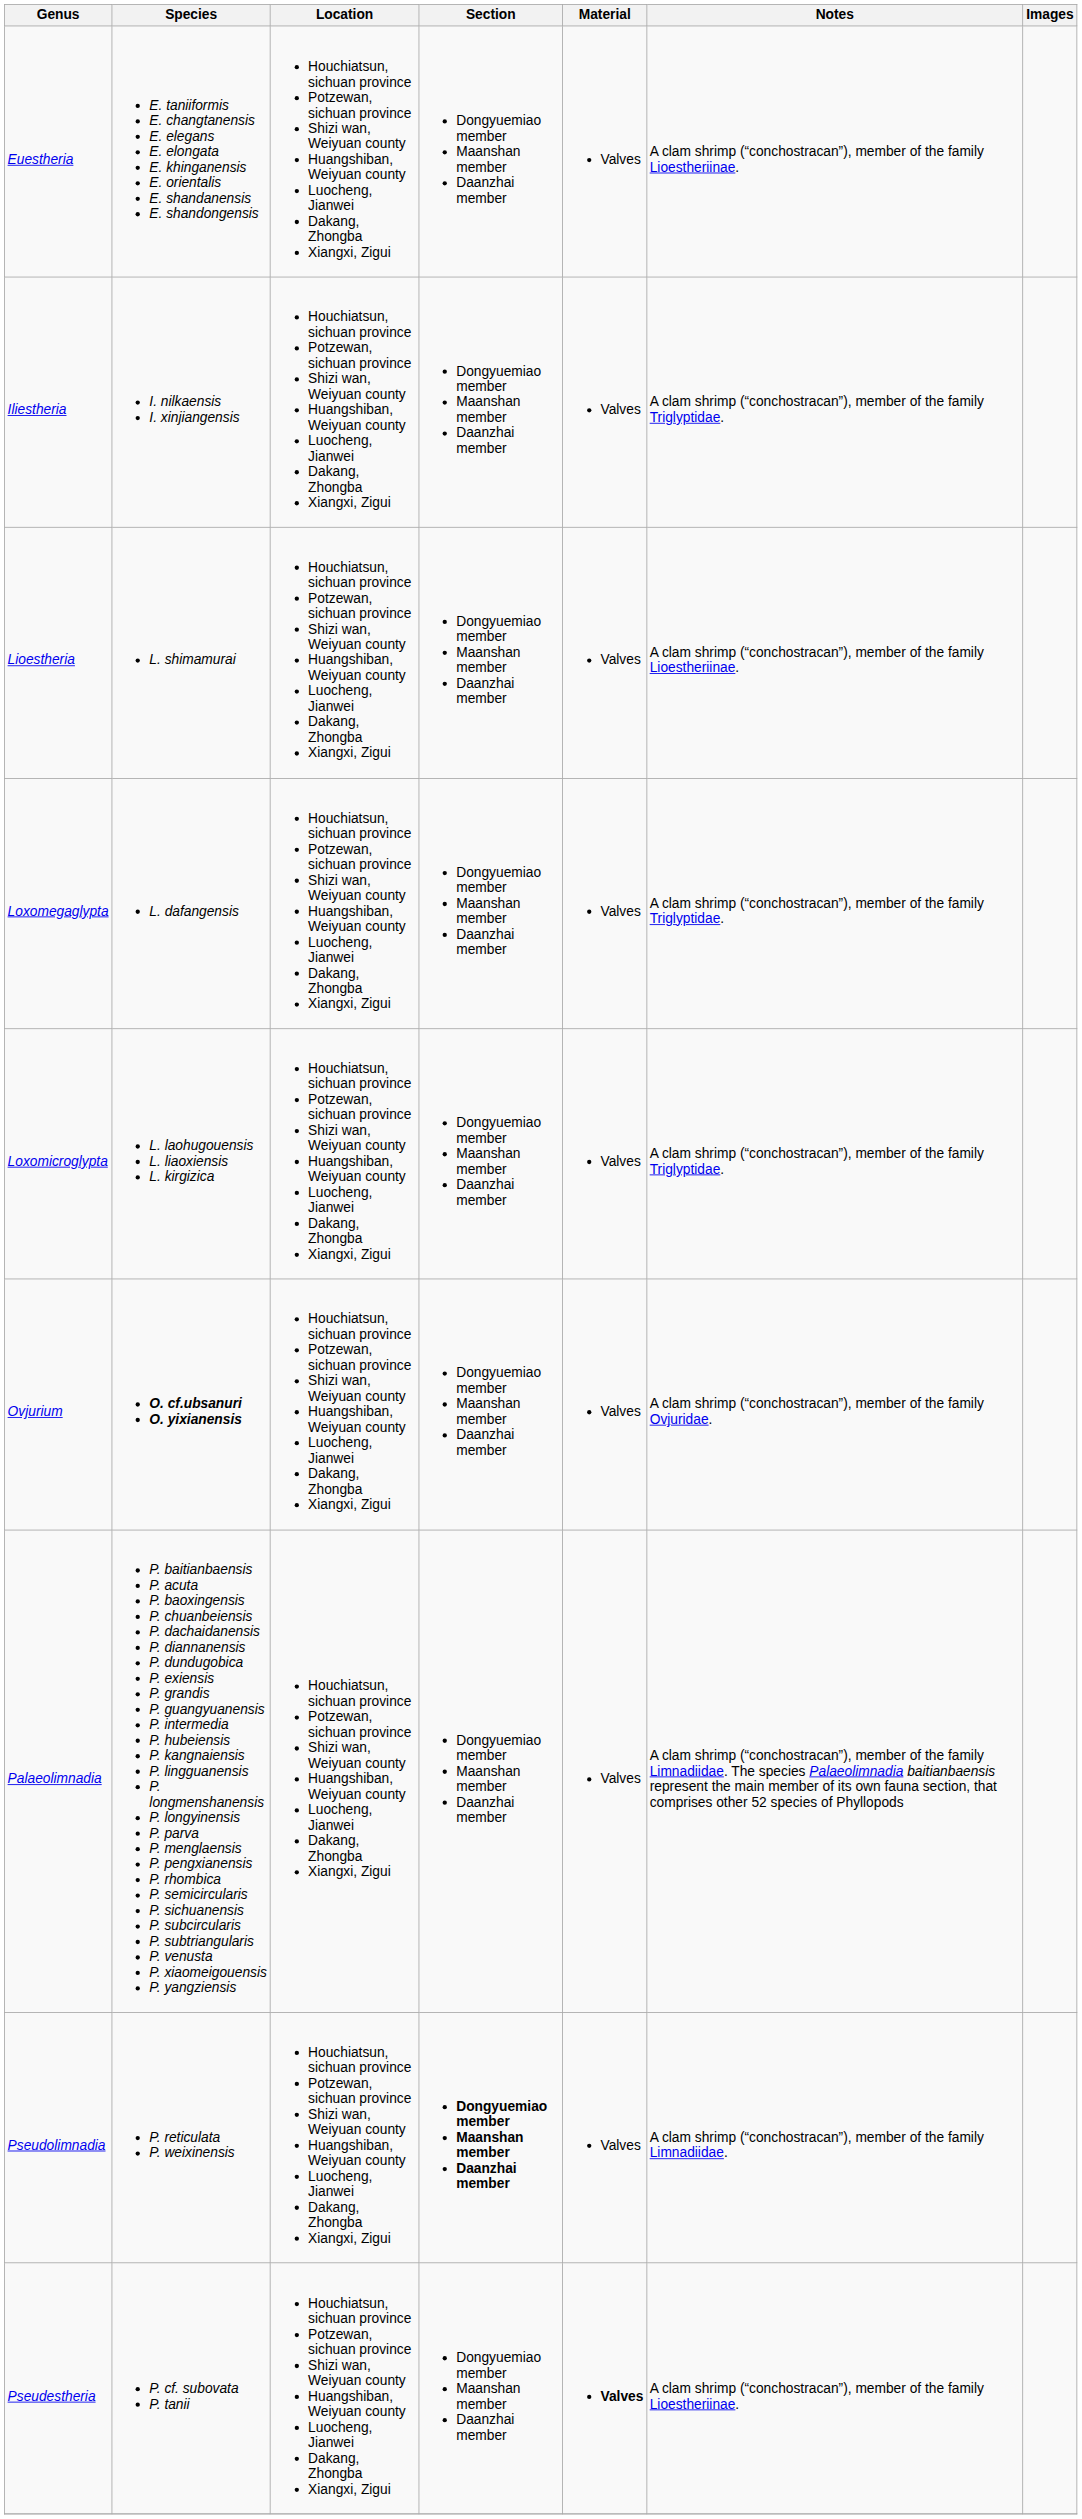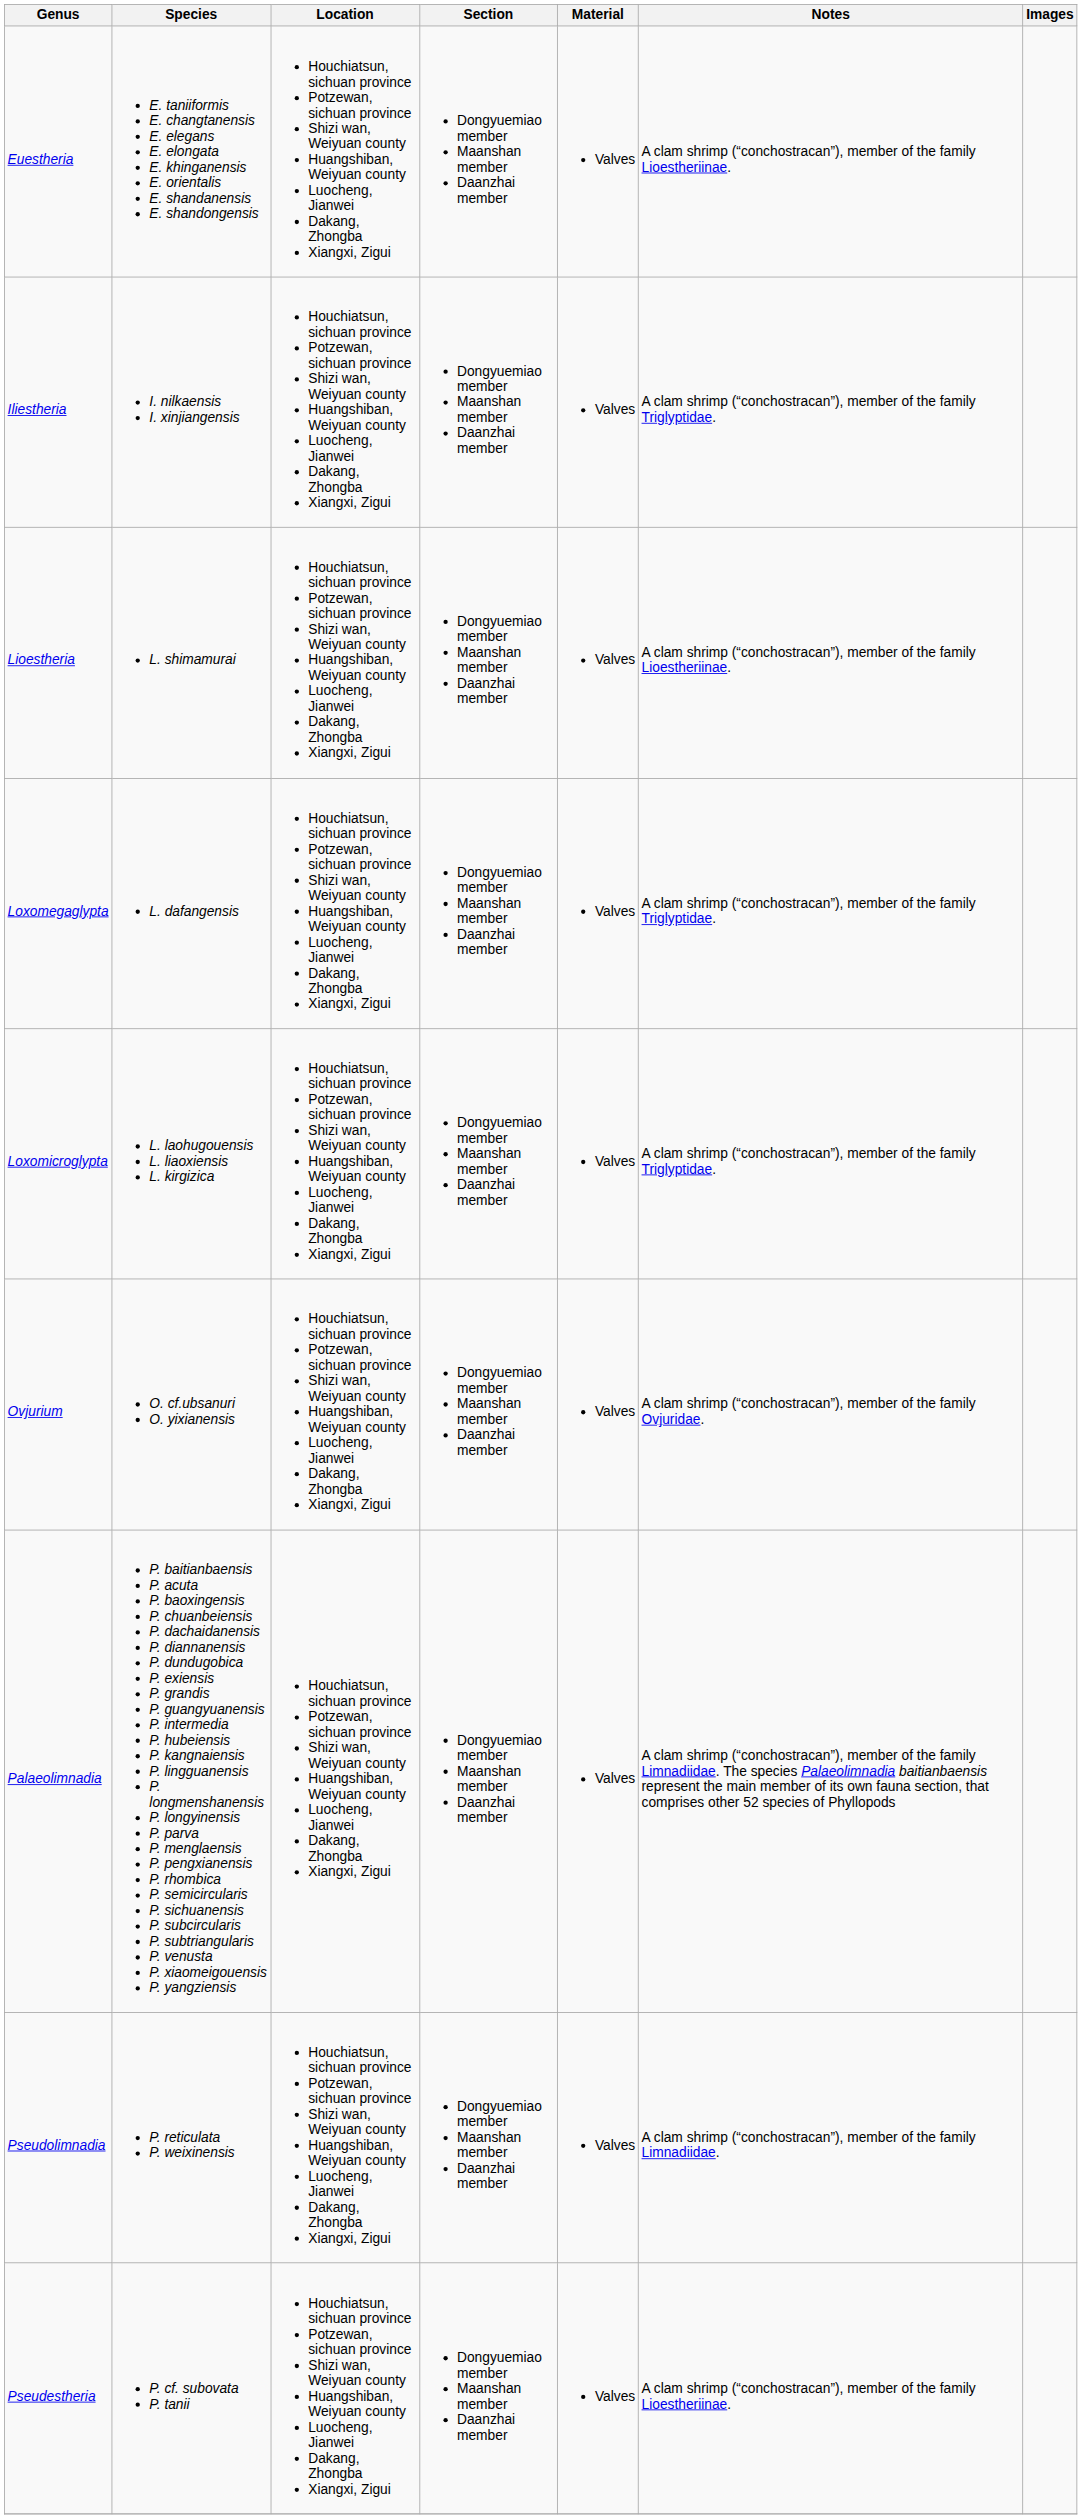(191, 1412) bold -> (191, 1412) normal
(491, 2146) bold -> (488, 2146) normal
(605, 2396) bold -> (598, 2396) normal
